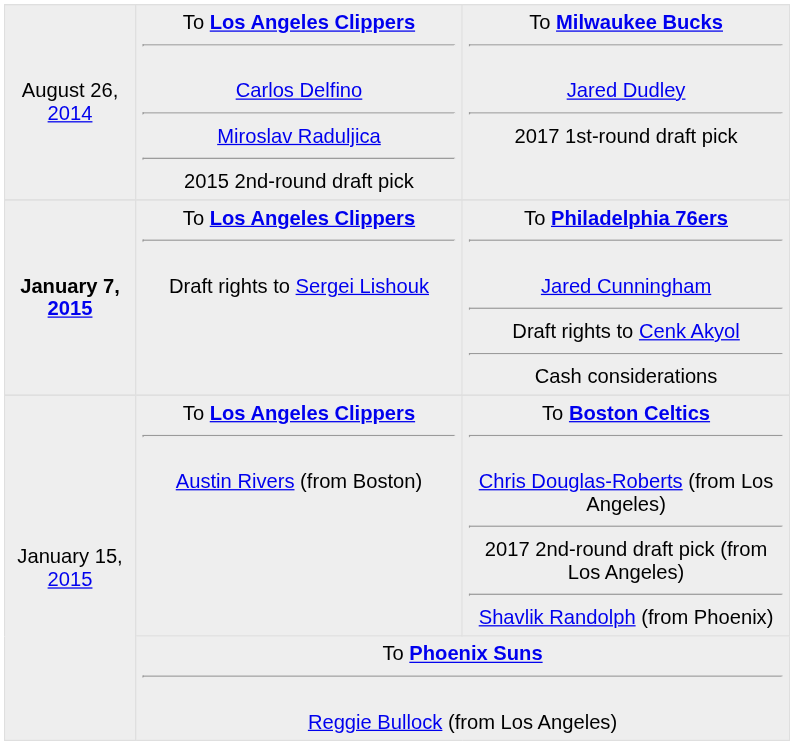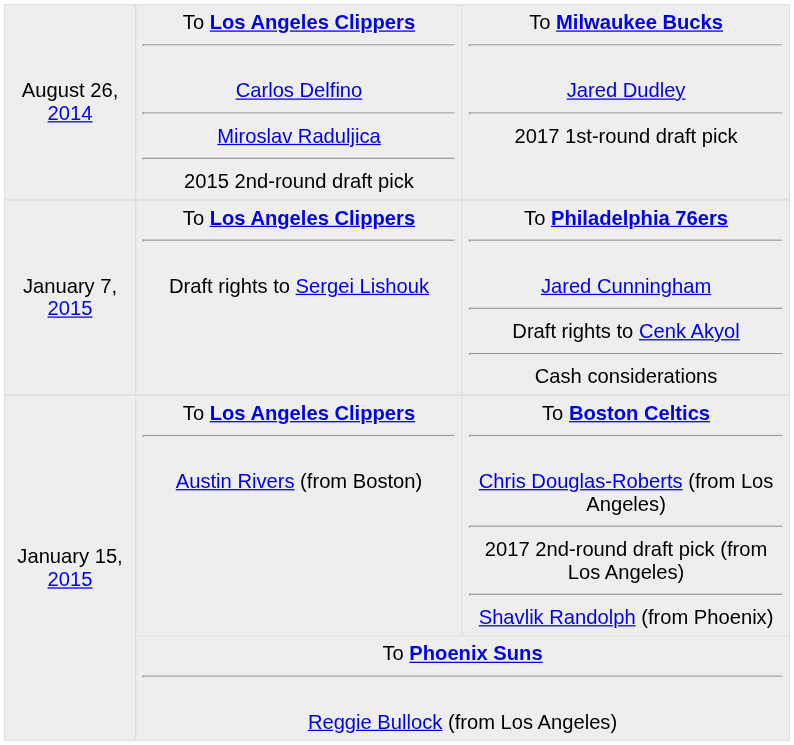(70, 297) bold -> (70, 297) normal
